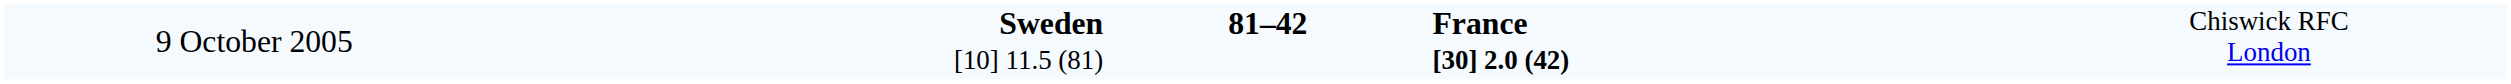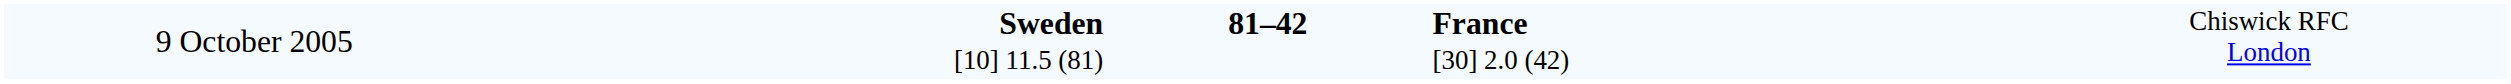(1501, 60) bold -> (1501, 60) normal
